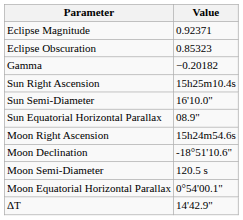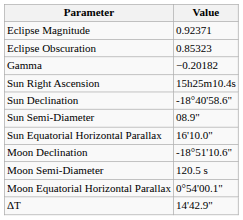+ row: (43, 100)
(194, 100) 16'10.0" -> (188, 118) 08.9"
(188, 118) 08.9" -> (194, 135) 16'10.0"
- row: (58, 135)
